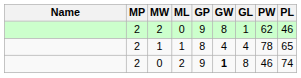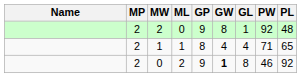(267, 30) 62 -> (267, 30) 92
(287, 30) 46 -> (287, 30) 48
(267, 47) 78 -> (267, 47) 71
(287, 64) 74 -> (287, 64) 92
